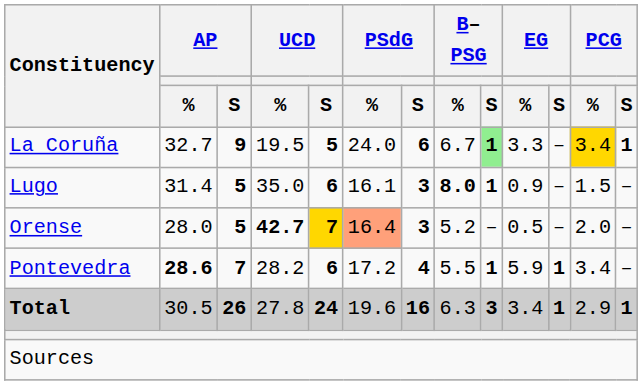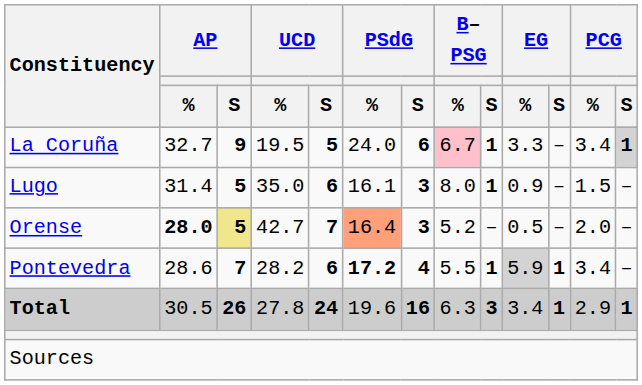(458, 146) no background -> (458, 146) pink background
(491, 146) lightgreen background -> (491, 146) no background
(593, 146) gold background -> (593, 146) no background
(627, 146) no background -> (627, 146) lightgrey background
(458, 187) bold -> (458, 187) normal
(188, 227) normal -> (188, 227) bold
(240, 227) no background -> (240, 227) khaki background
(280, 227) bold -> (280, 227) normal
(332, 227) gold background -> (332, 227) no background
(188, 268) bold -> (188, 268) normal
(372, 268) normal -> (372, 268) bold
(525, 268) no background -> (525, 268) lightgrey background
